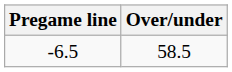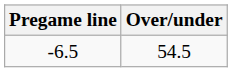(174, 50) 58.5 -> (174, 50) 54.5
